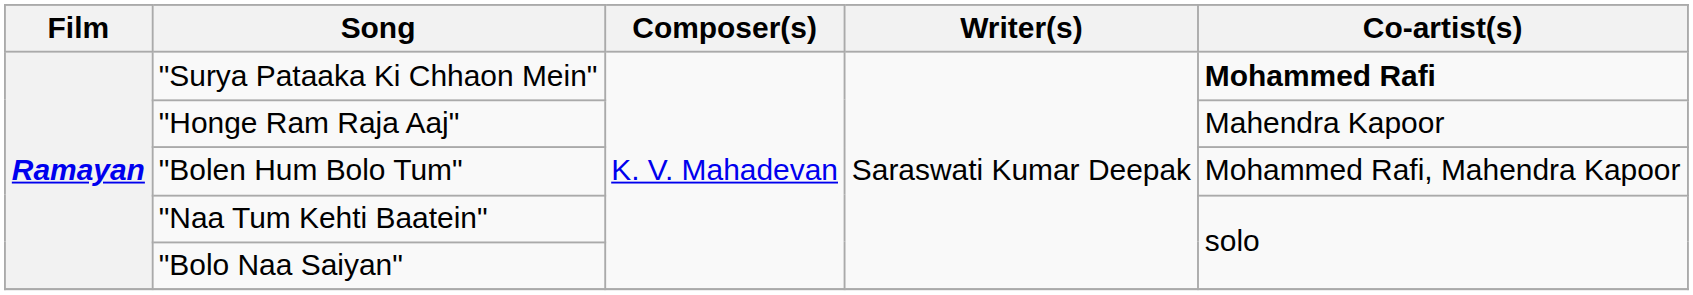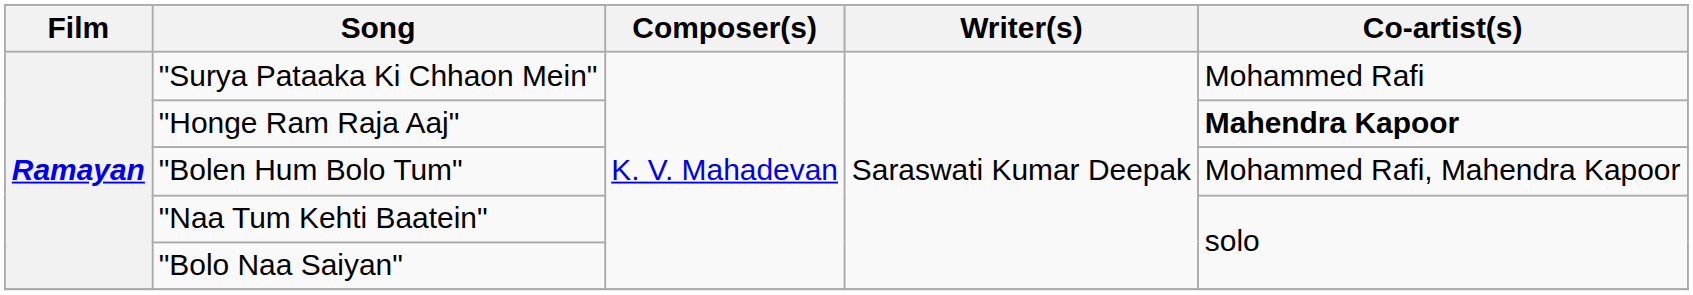(1320, 75) bold -> (1315, 75) normal
(1325, 123) normal -> (1332, 123) bold
